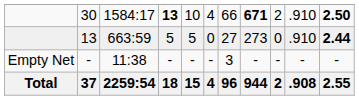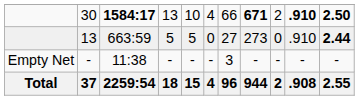(129, 15) normal -> (129, 15) bold
(170, 15) bold -> (170, 15) normal
(302, 15) normal -> (302, 15) bold
